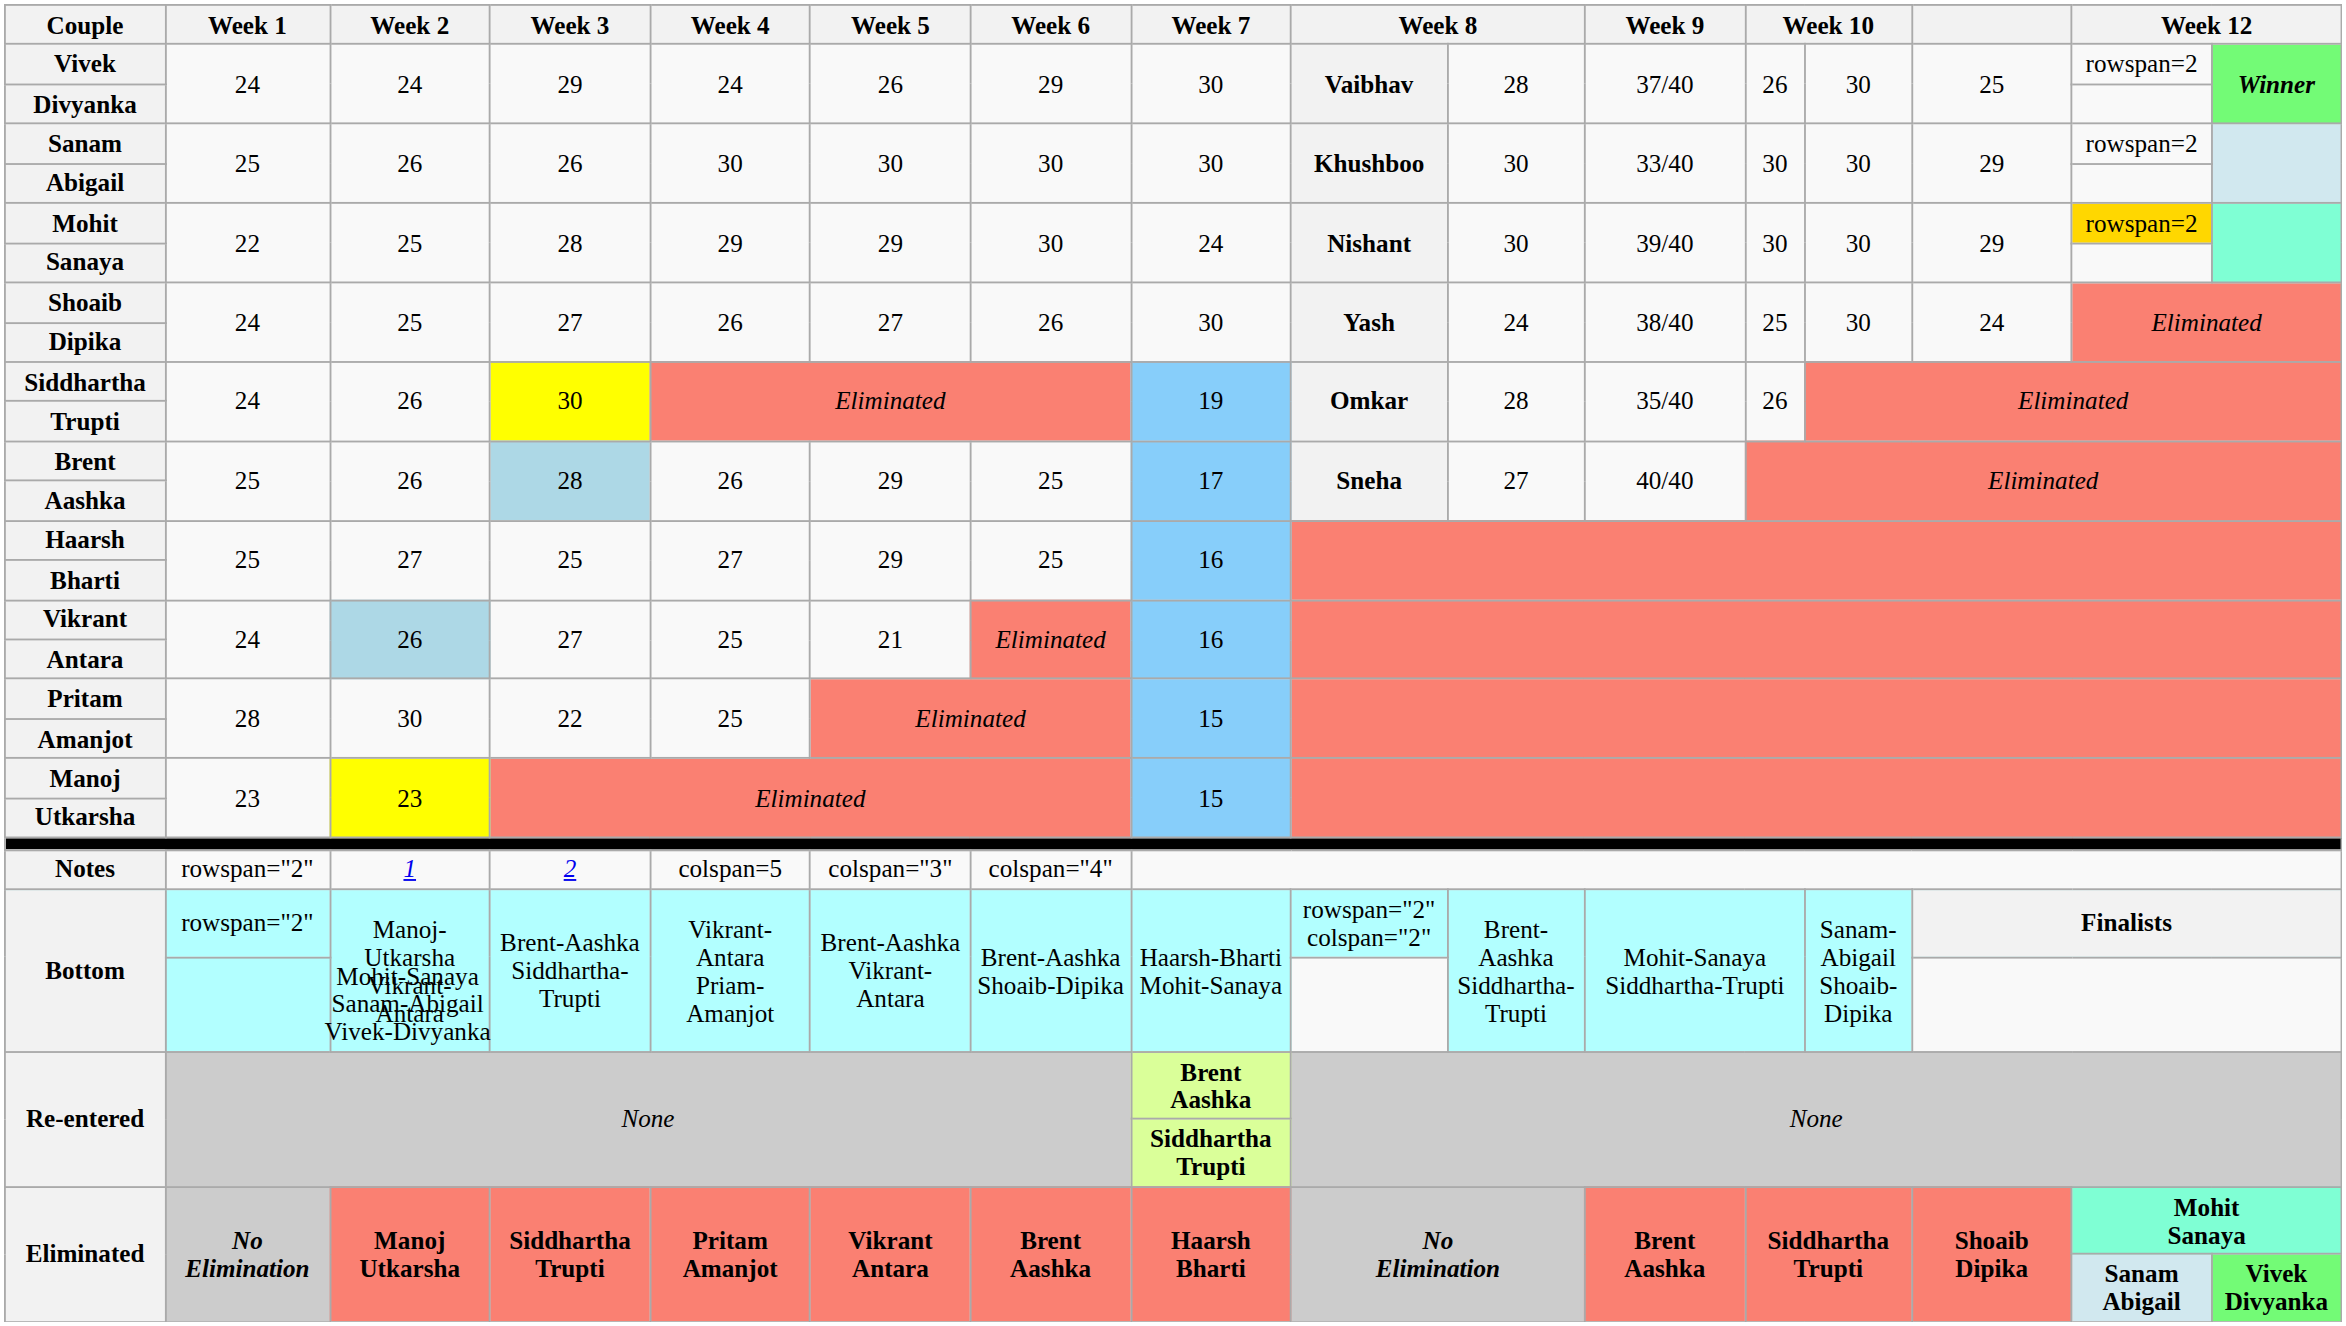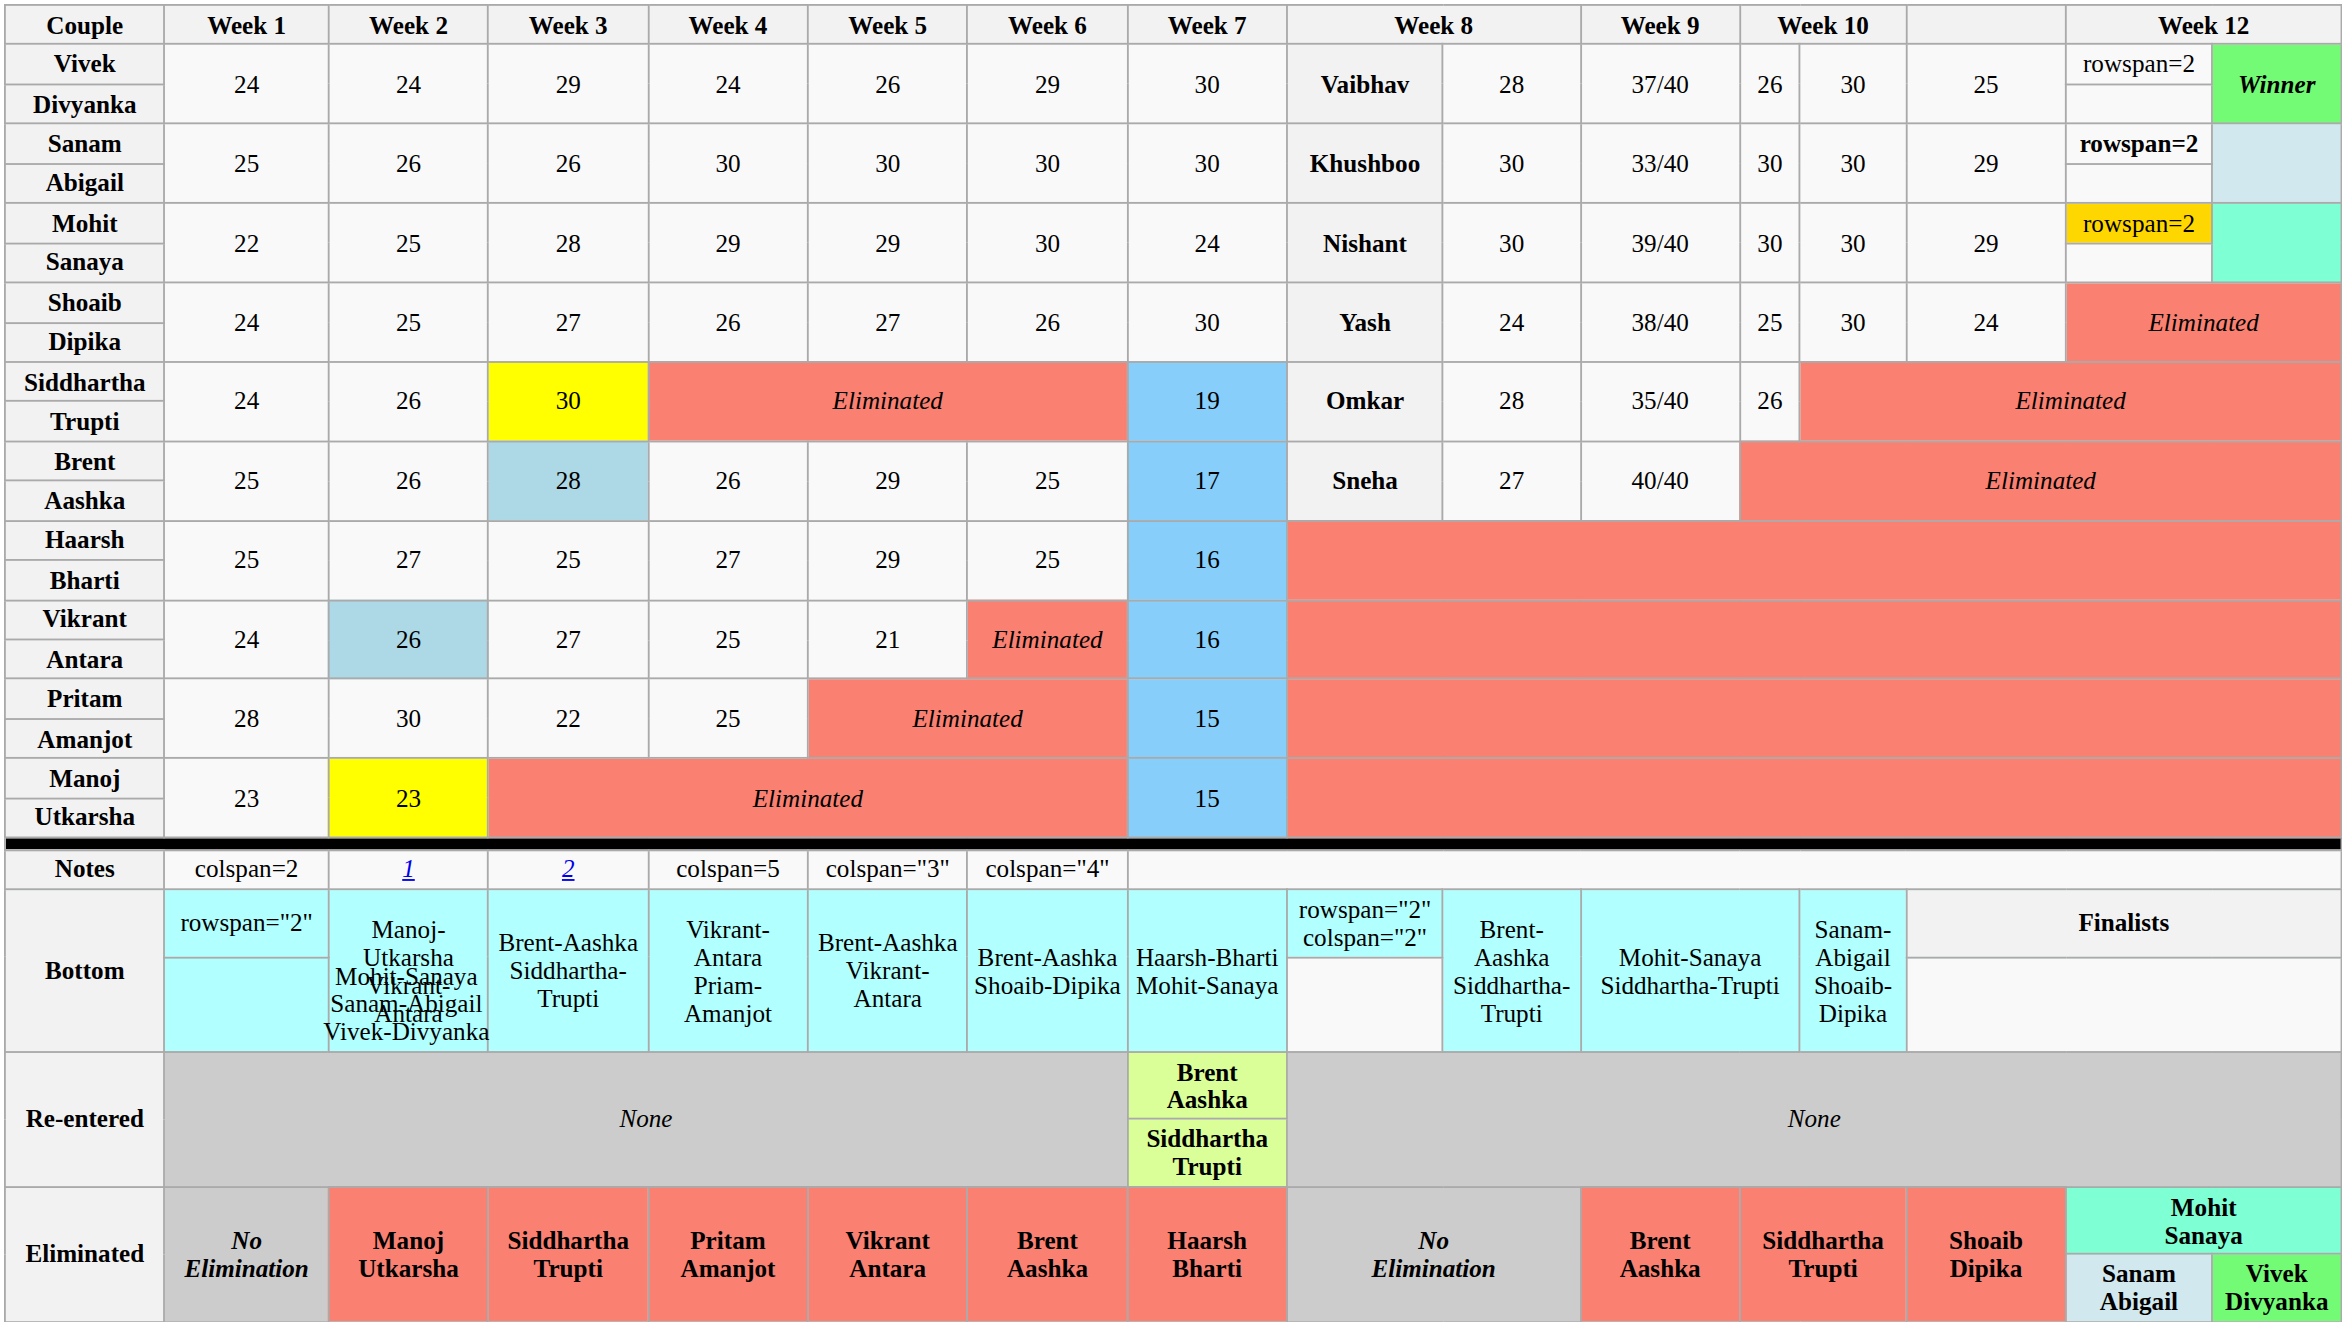(2142, 143) normal -> (2139, 143) bold
(247, 869) rowspan="2" -> (247, 869) colspan=2
